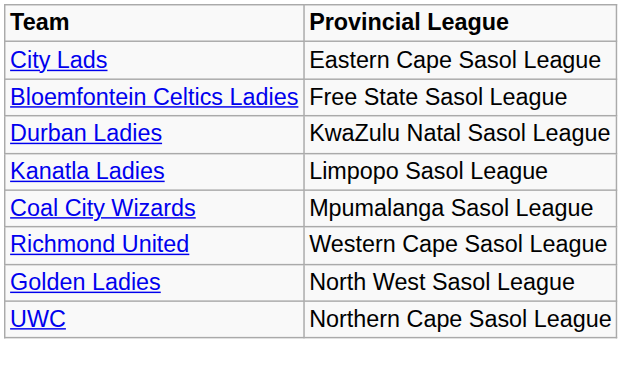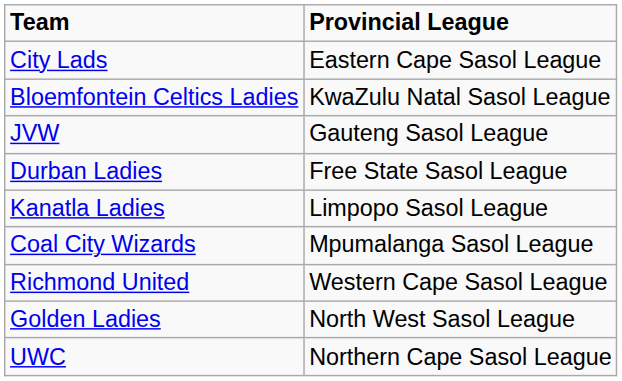(438, 97) Free State Sasol League -> (460, 97) KwaZulu Natal Sasol League
+ row: (35, 134)
(460, 134) KwaZulu Natal Sasol League -> (438, 171) Free State Sasol League
